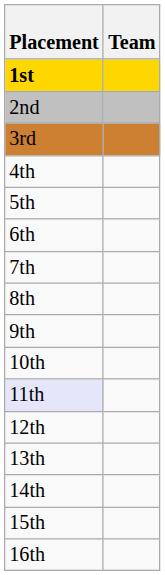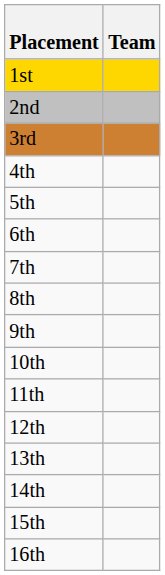(22, 75) bold -> (21, 75) normal
(27, 394) lavender background -> (27, 394) no background
